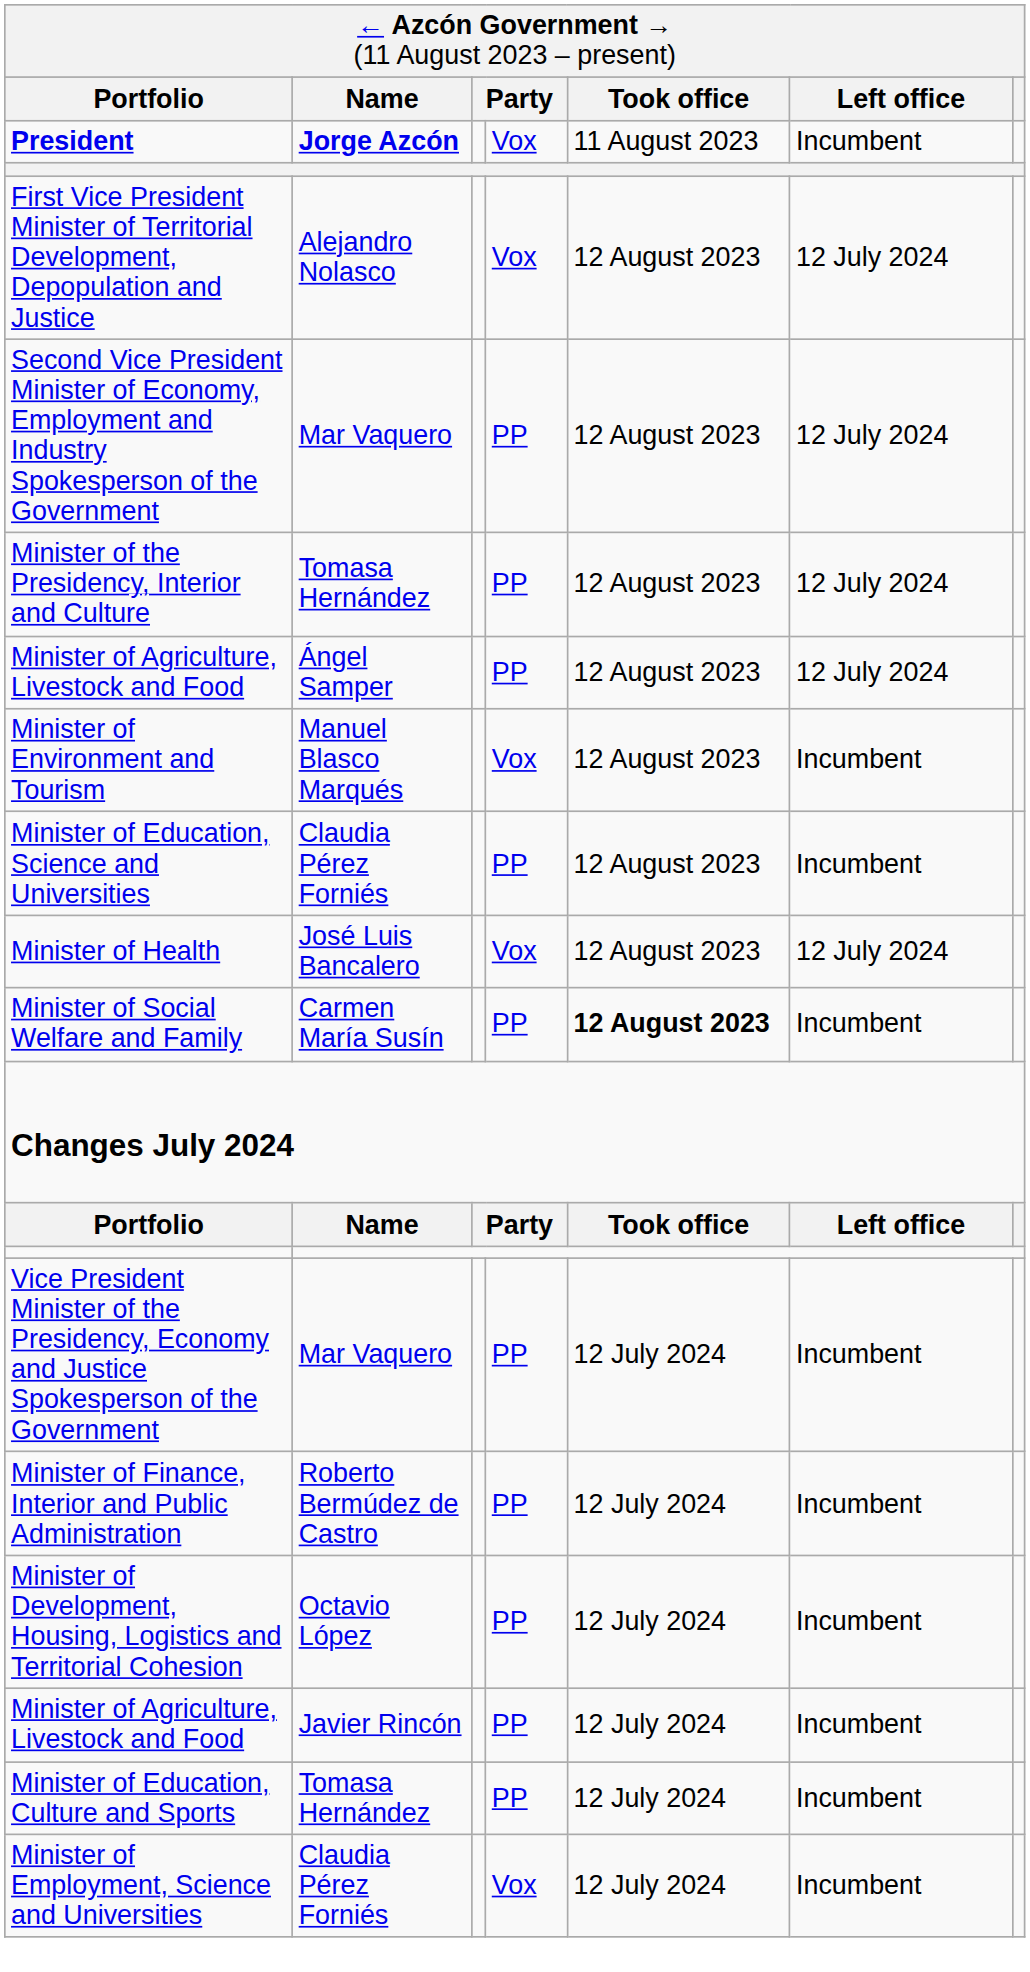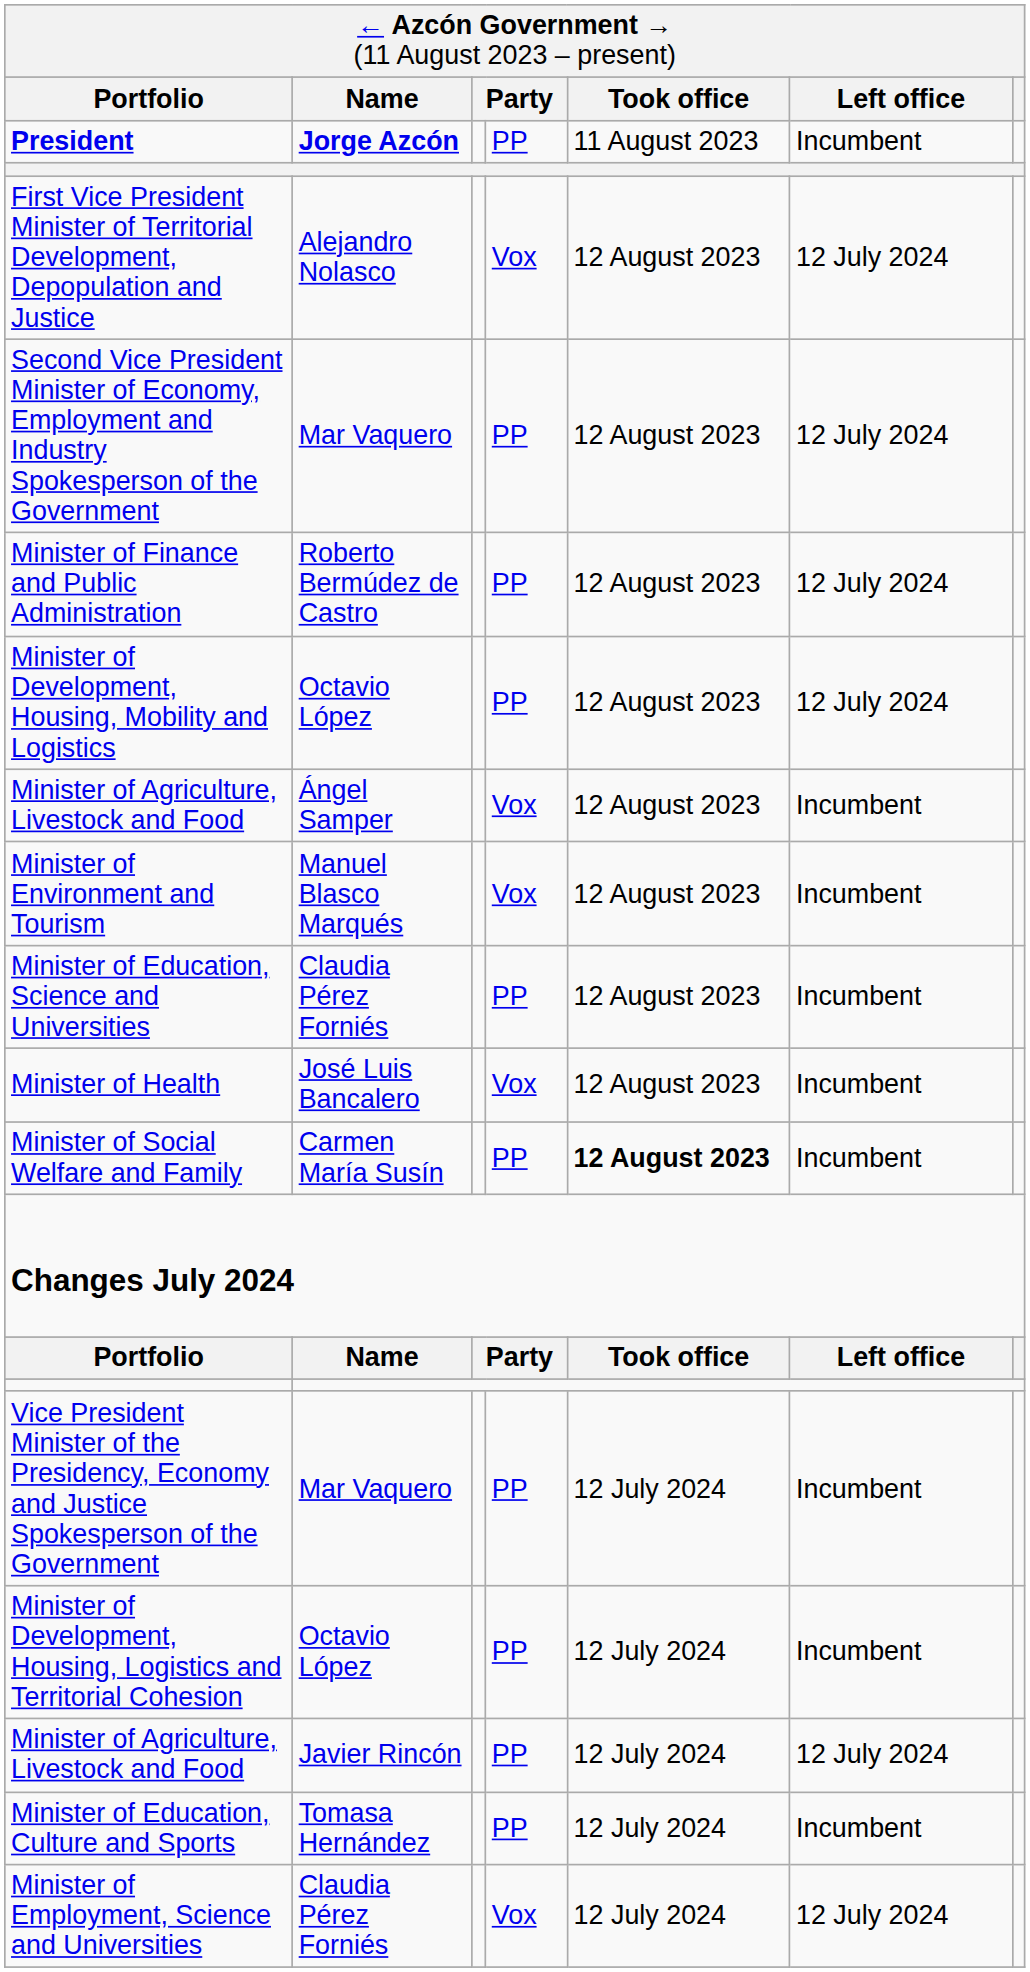(514, 141) Vox -> (510, 141) PP
- row: (126, 583)
+ row: (125, 583)
+ row: (140, 702)
(510, 671) PP -> (514, 805) Vox
(872, 671) 12 July 2024 -> (859, 805) Incumbent
(872, 951) 12 July 2024 -> (859, 1084) Incumbent
- row: (128, 1503)
(859, 1724) Incumbent -> (872, 1754) 12 July 2024
(859, 1885) Incumbent -> (872, 1915) 12 July 2024
